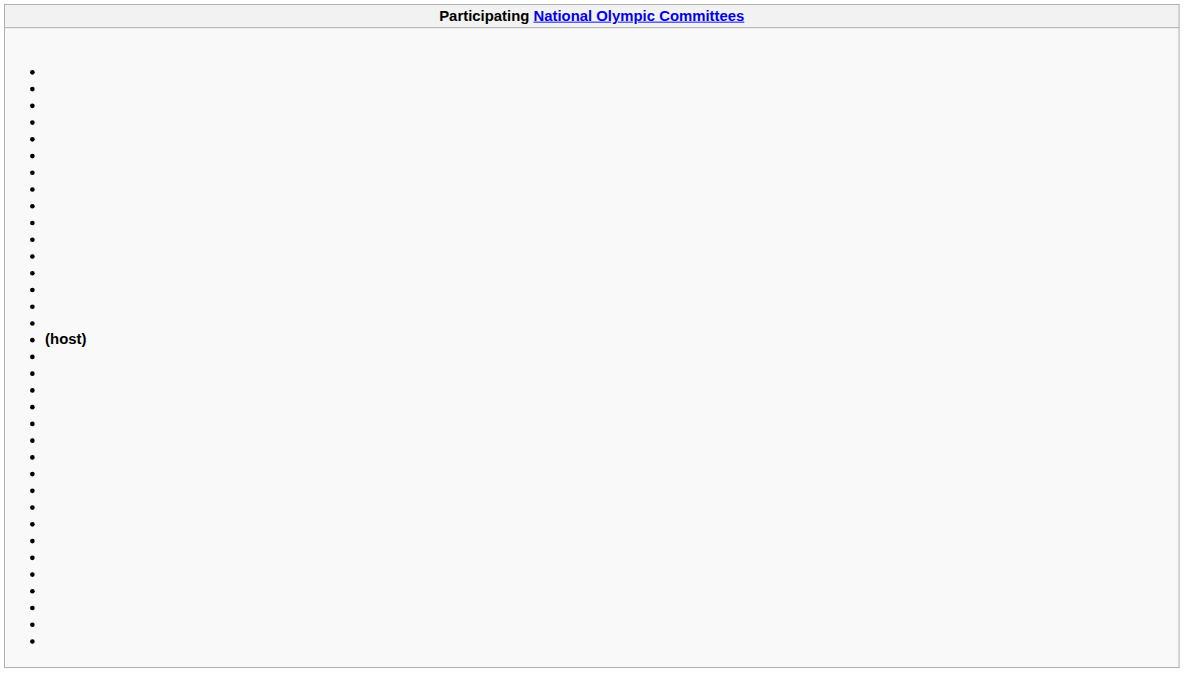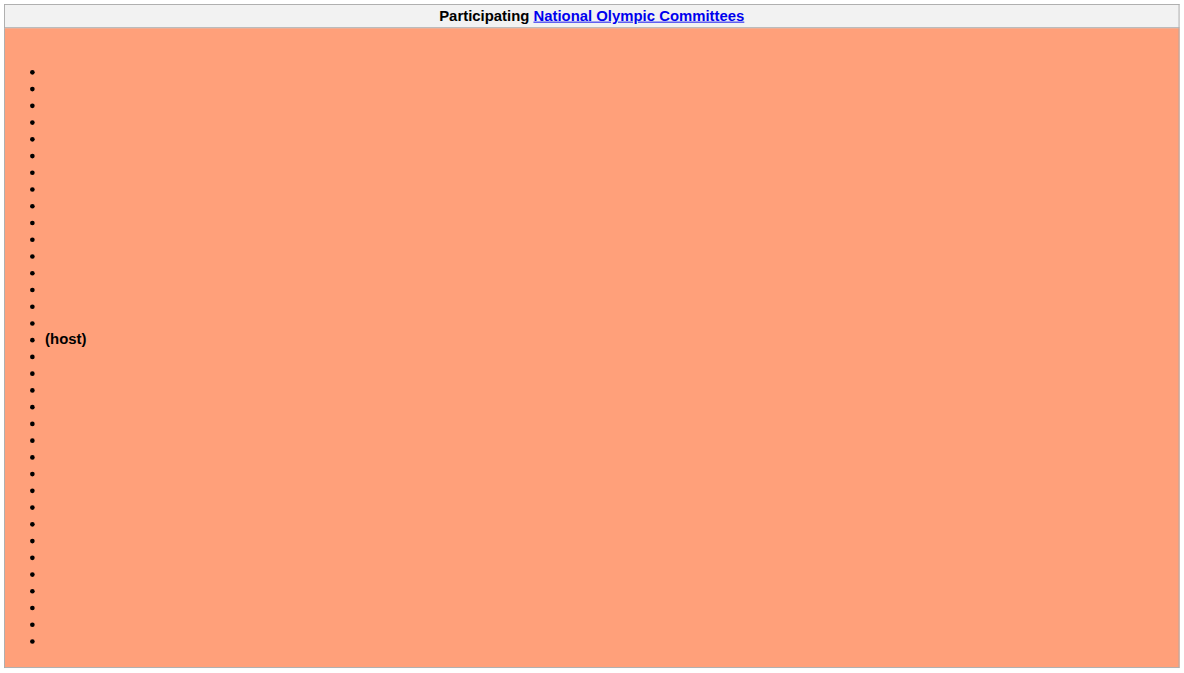(592, 356) no background -> (592, 356) lightsalmon background
